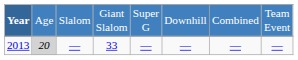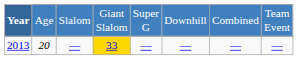(44, 45) lightgrey background -> (44, 45) no background
(112, 45) no background -> (112, 45) gold background
